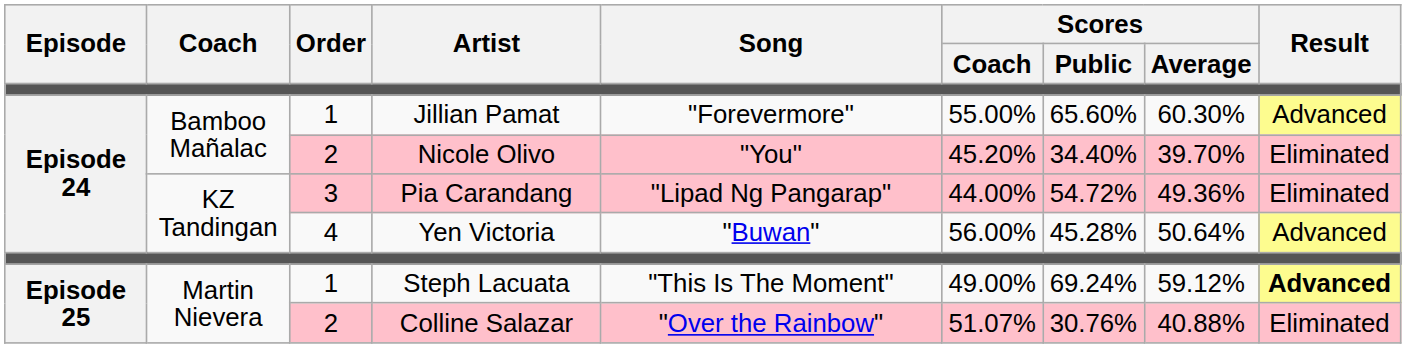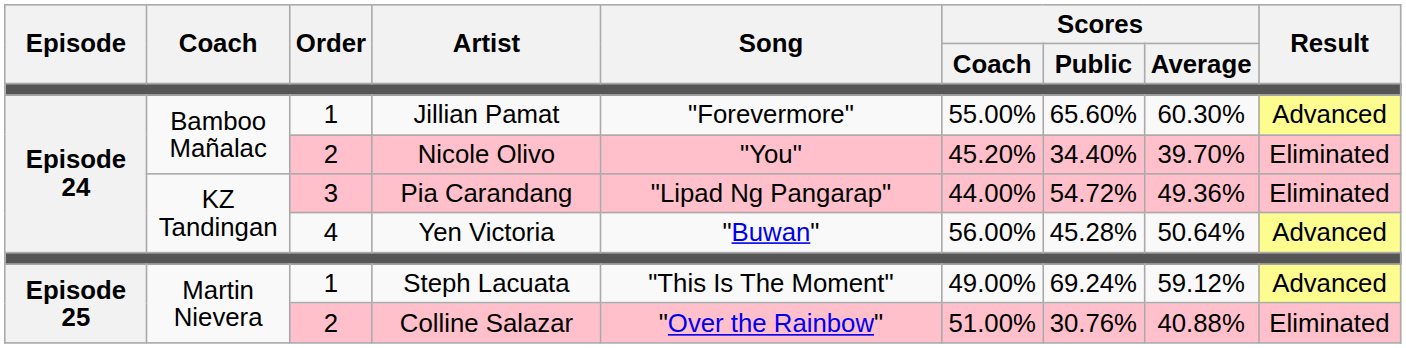(1330, 284) bold -> (1329, 284) normal
(992, 323) 51.07% -> (992, 323) 51.00%
